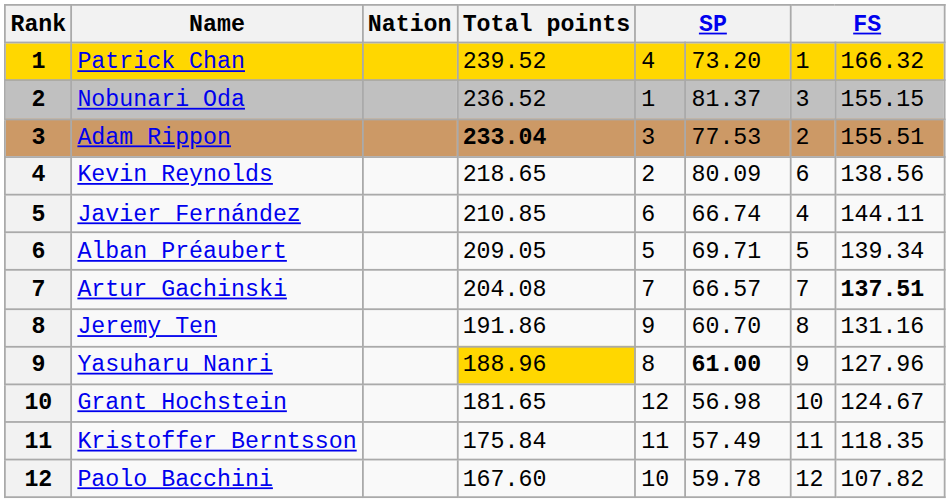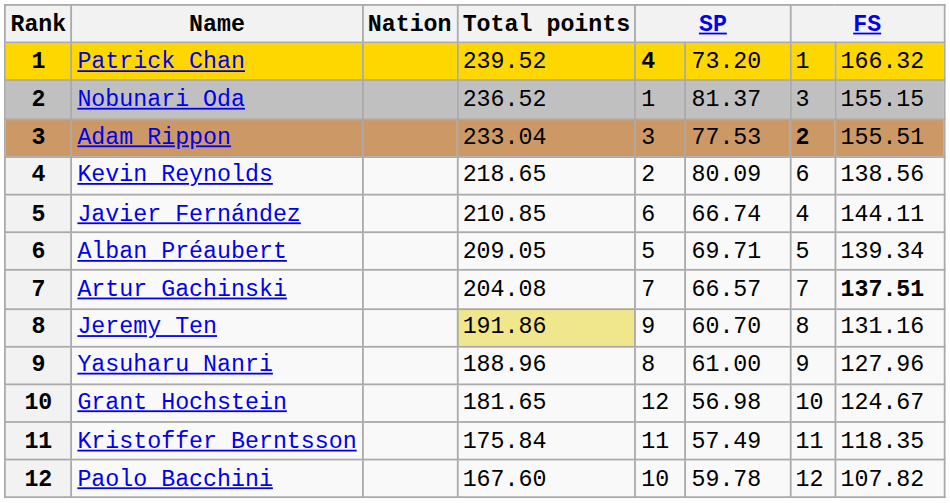(648, 62) normal -> (648, 62) bold
(505, 138) bold -> (505, 138) normal
(803, 138) normal -> (803, 138) bold
(505, 327) no background -> (505, 327) khaki background
(505, 365) gold background -> (505, 365) no background
(726, 365) bold -> (726, 365) normal
